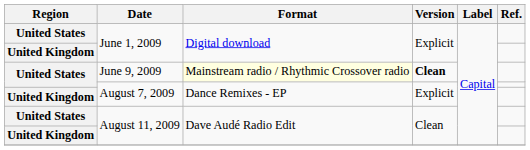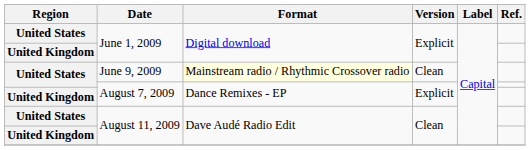(430, 71) bold -> (429, 71) normal
